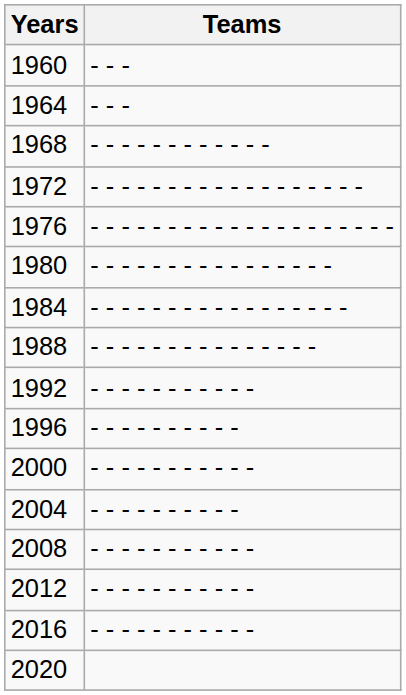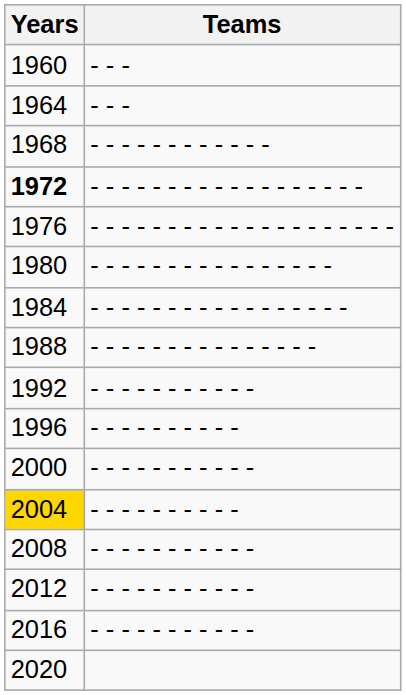(39, 186) normal -> (39, 186) bold
(39, 508) no background -> (39, 508) gold background
